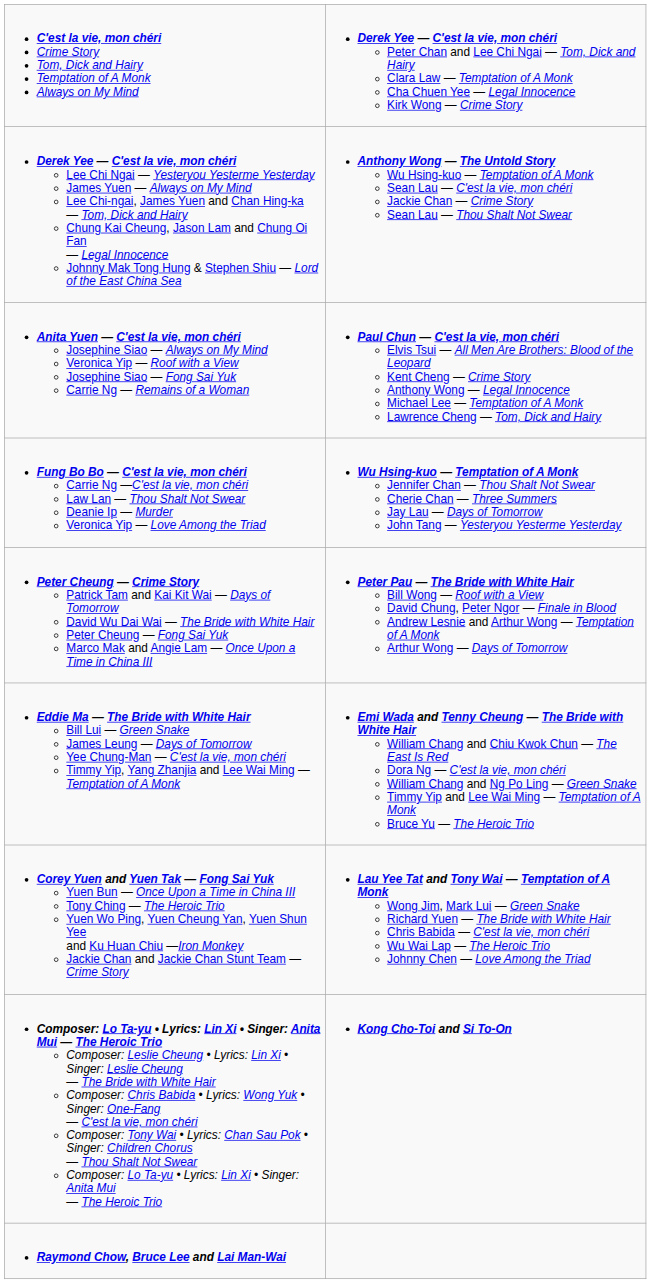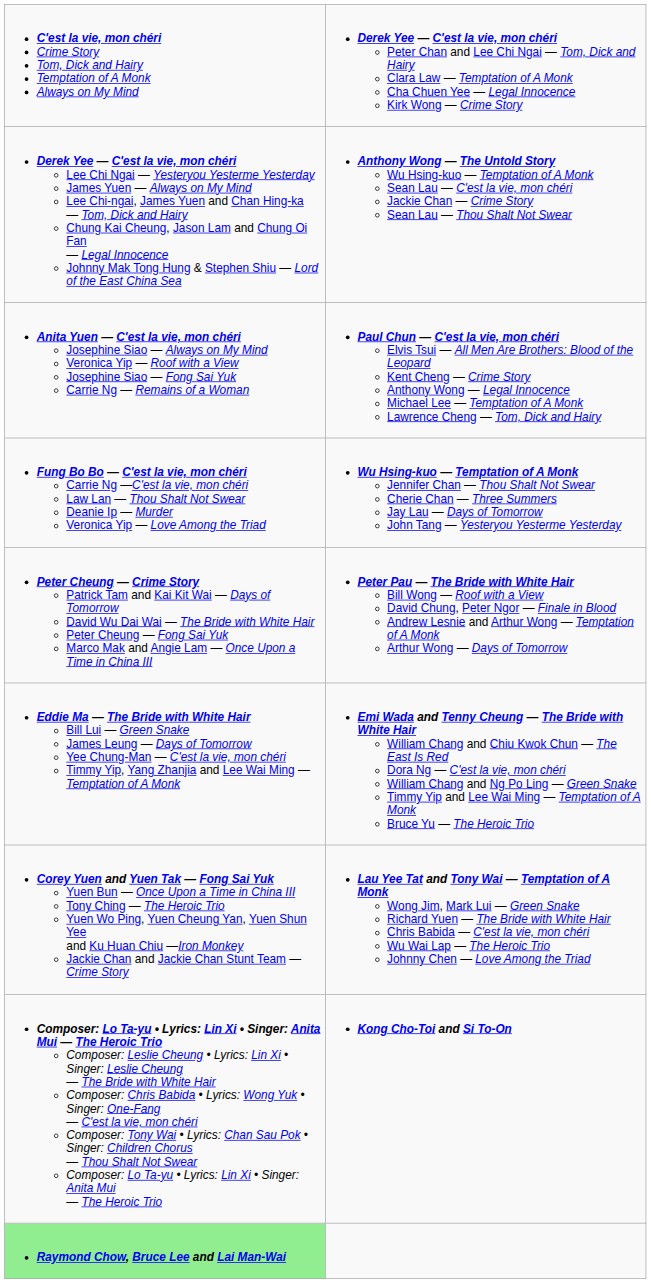(165, 1258) no background -> (165, 1258) lightgreen background
